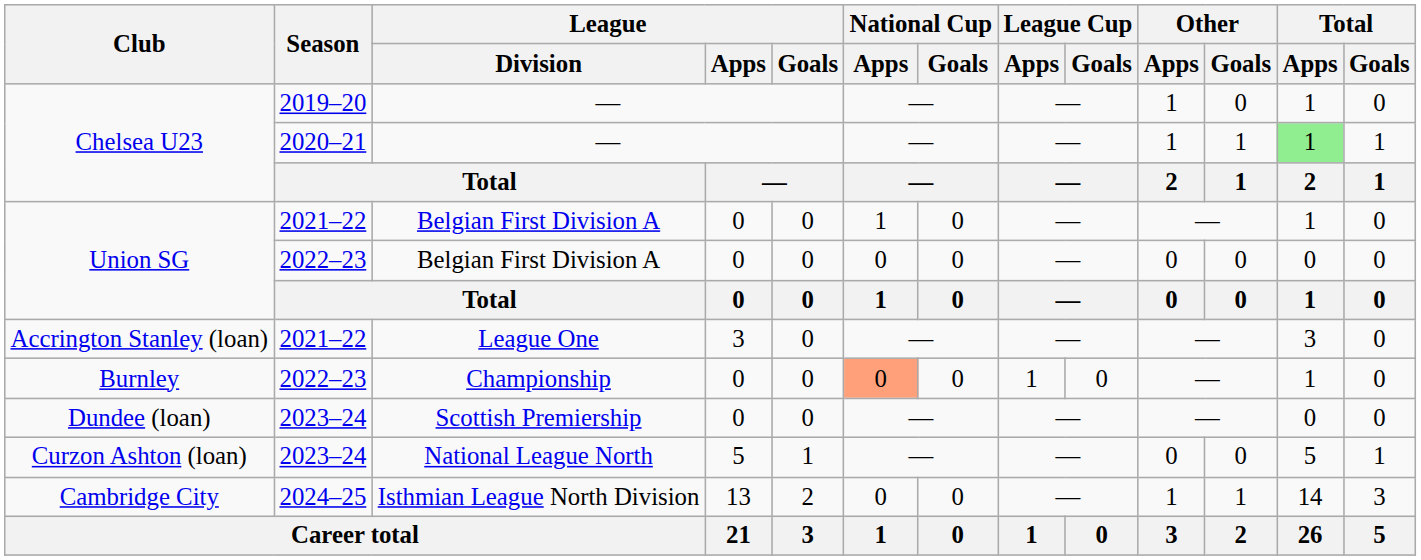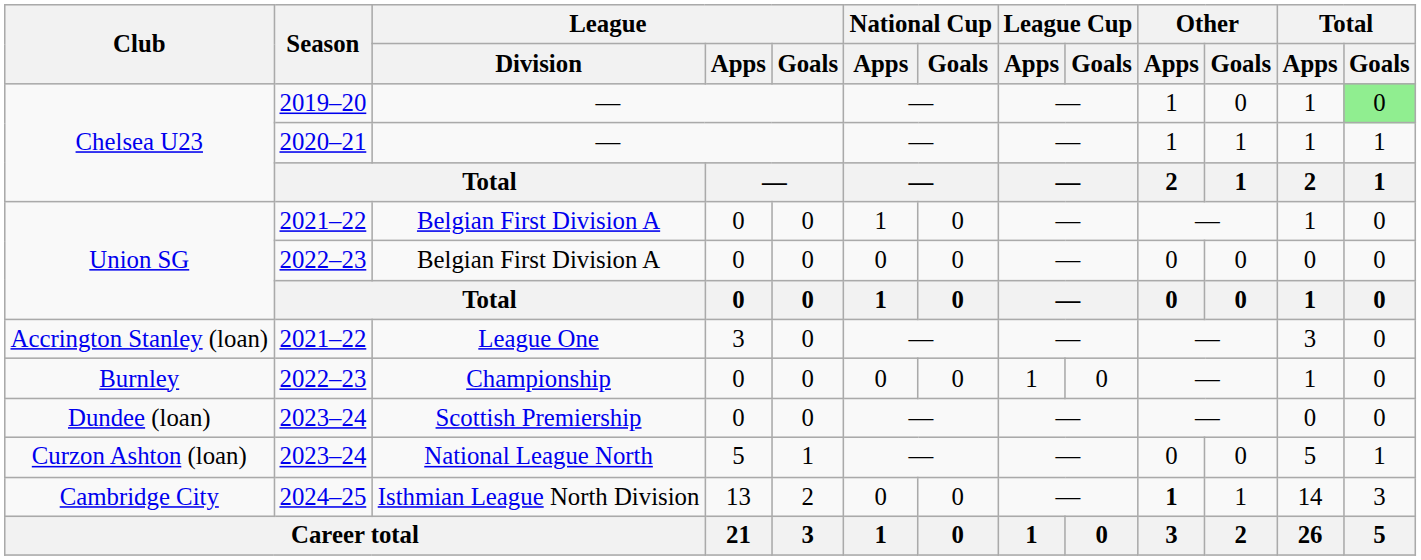(1379, 102) no background -> (1379, 102) lightgreen background
(1310, 142) lightgreen background -> (1310, 142) no background
(881, 378) lightsalmon background -> (881, 378) no background
(1171, 496) normal -> (1171, 496) bold
